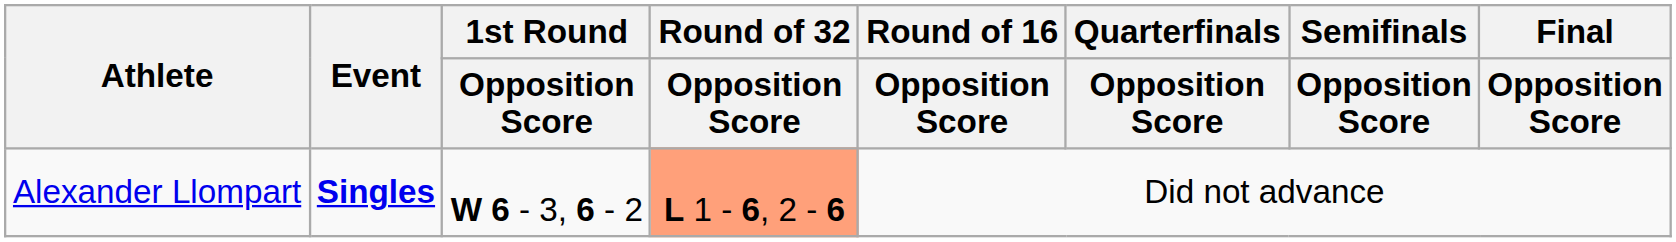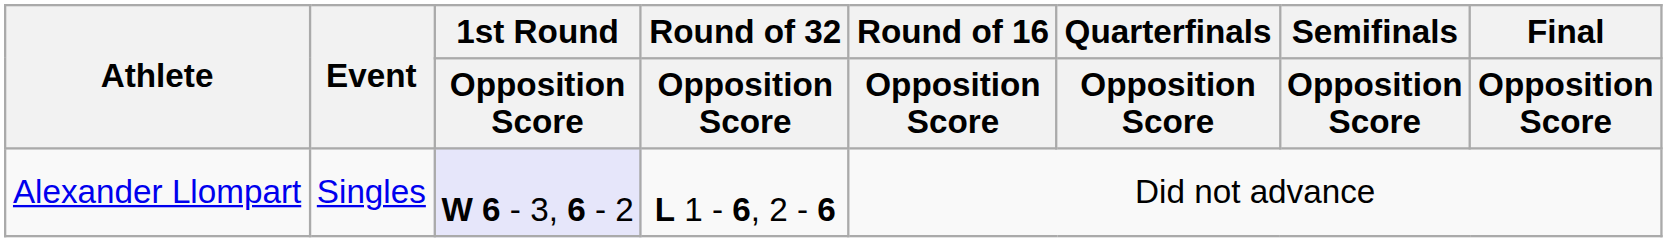(376, 192) bold -> (371, 192) normal
(547, 211) no background -> (538, 211) lavender background
(755, 211) lightsalmon background -> (745, 211) no background
